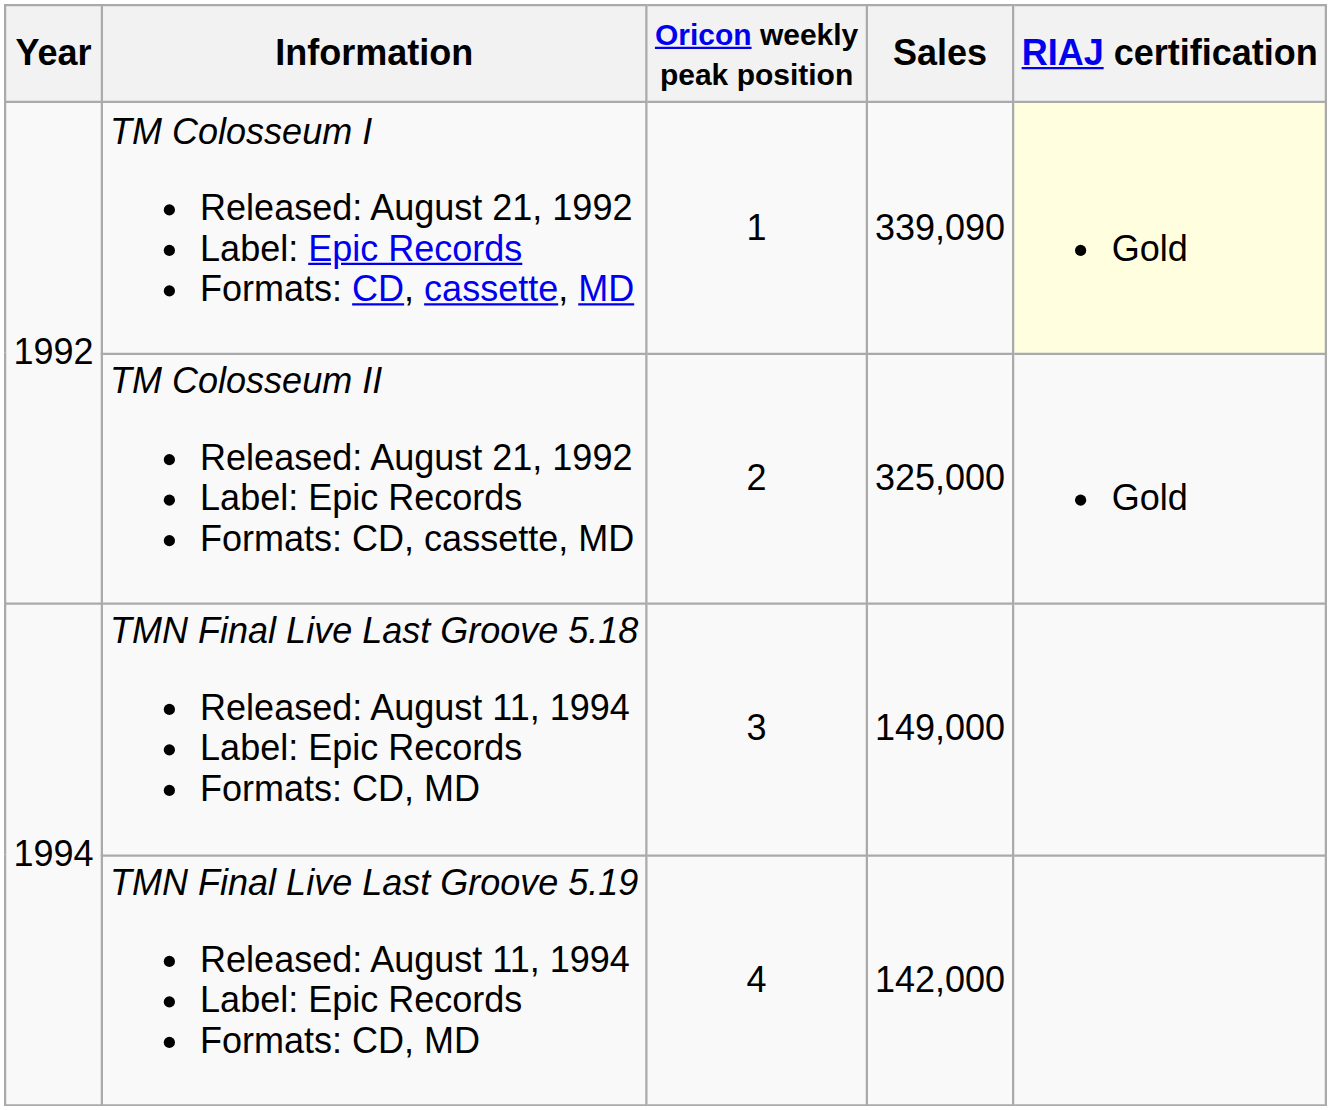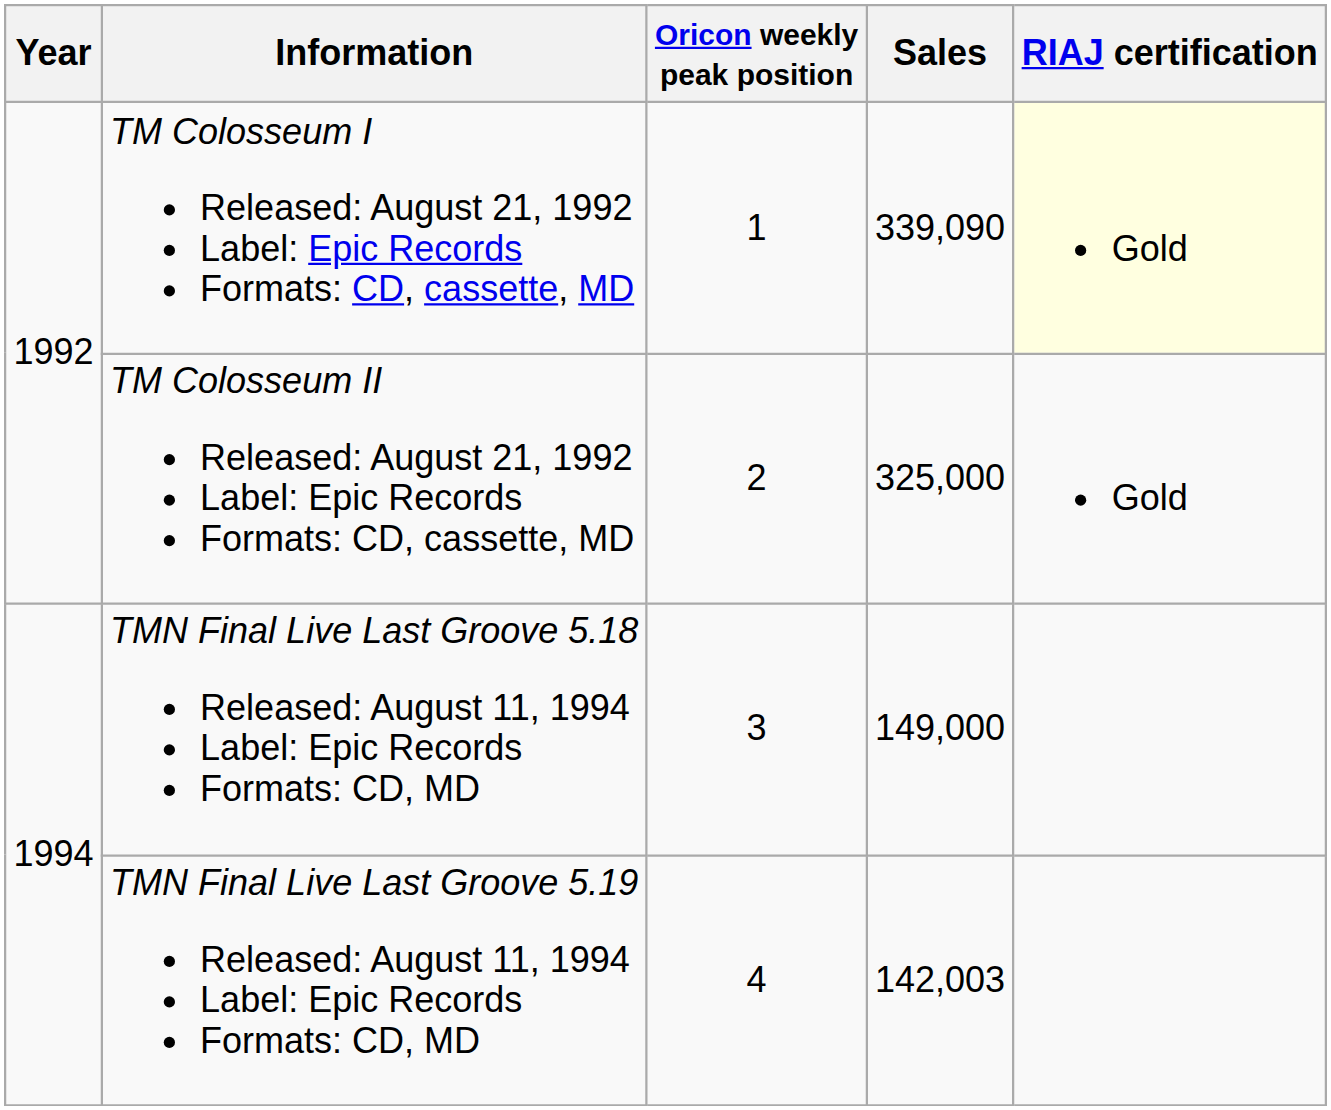(940, 979) 142,000 -> (940, 979) 142,003
